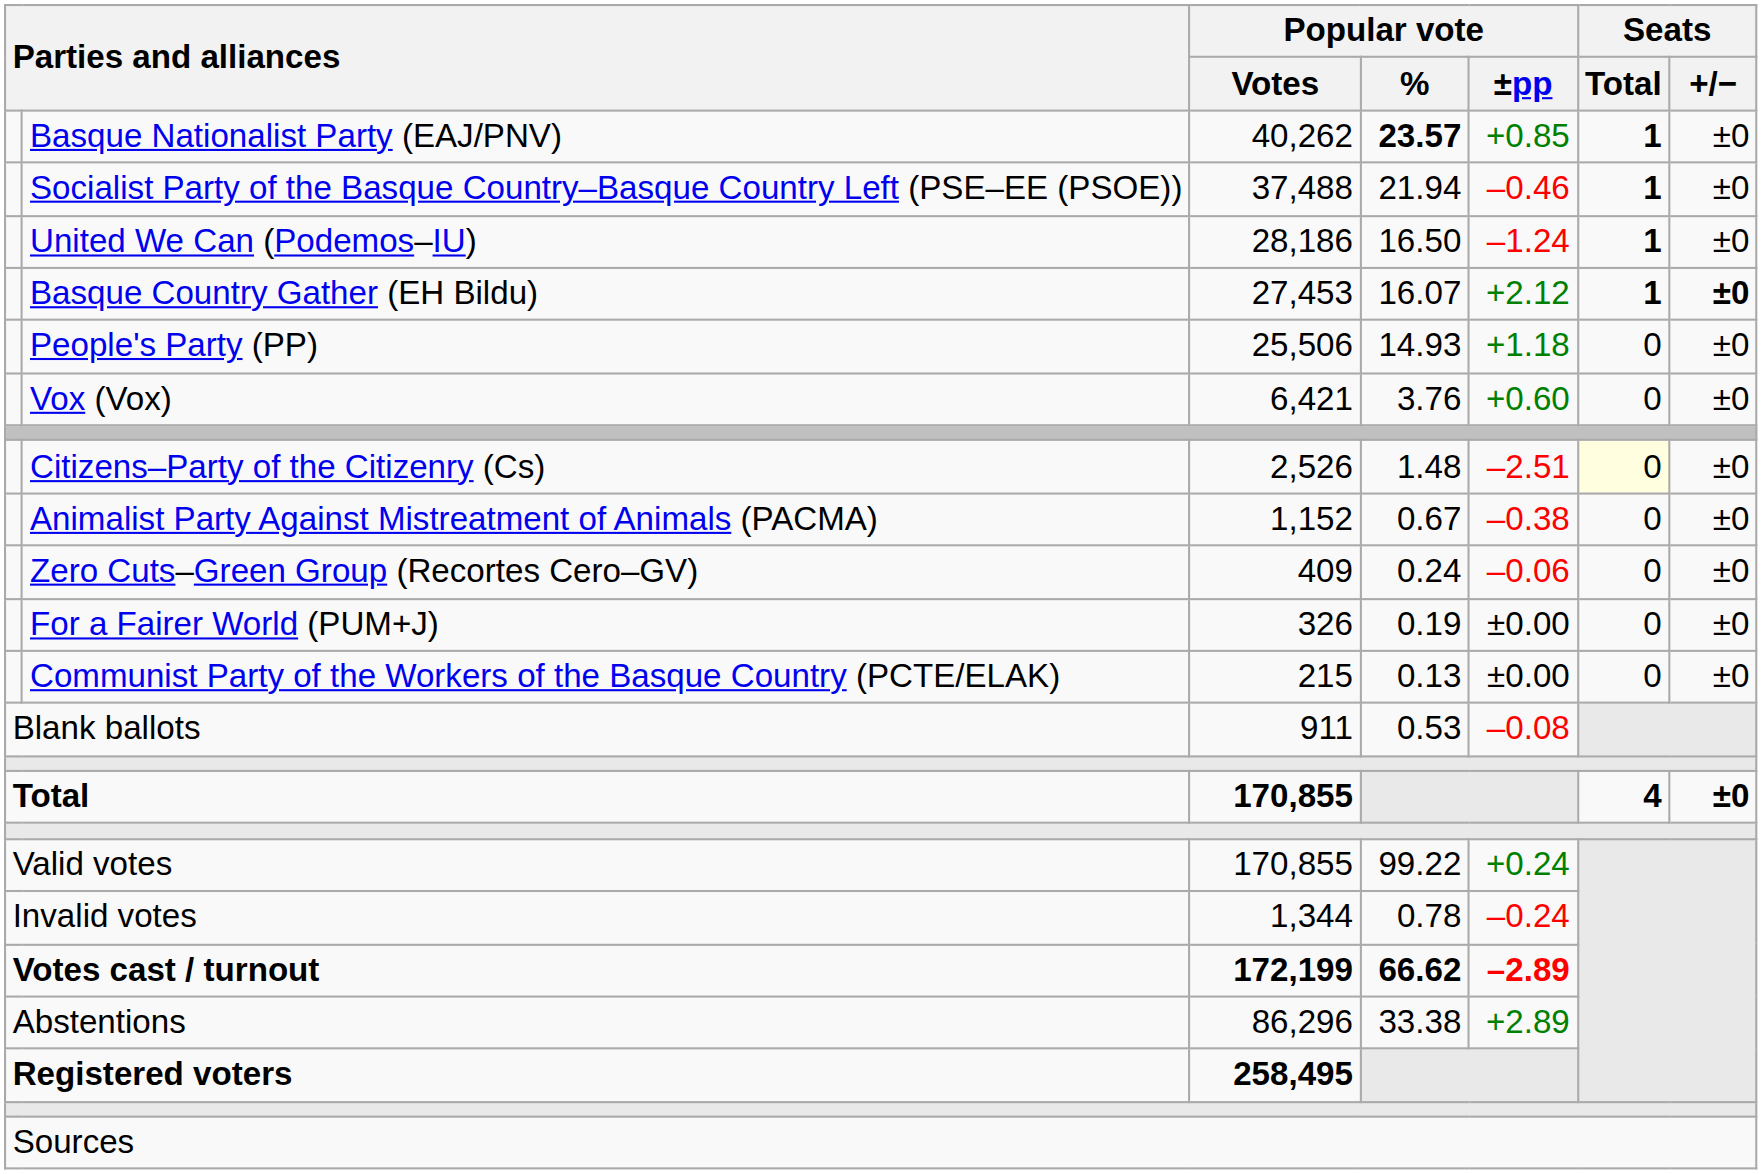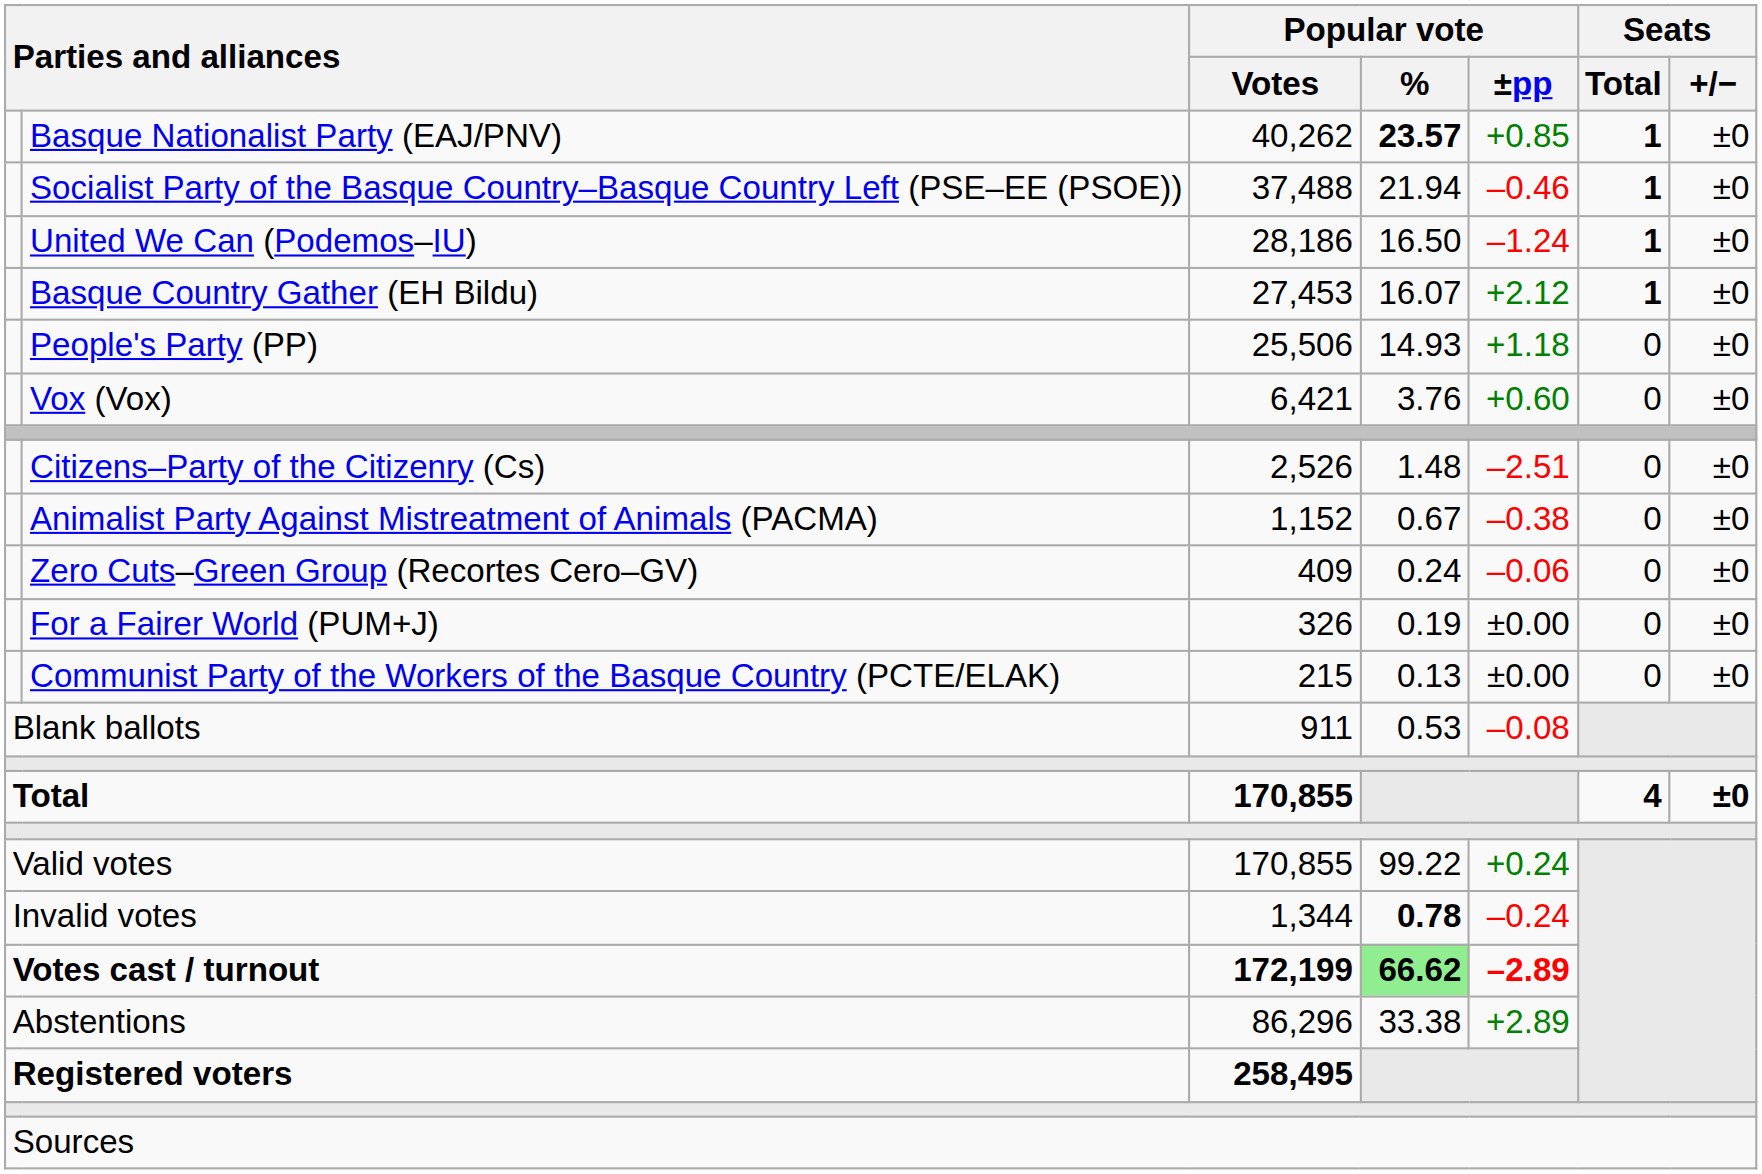(1731, 293) bold -> (1731, 293) normal
(1652, 466) lightyellow background -> (1652, 466) no background
(1429, 916) normal -> (1429, 916) bold
(1420, 969) no background -> (1420, 969) lightgreen background
